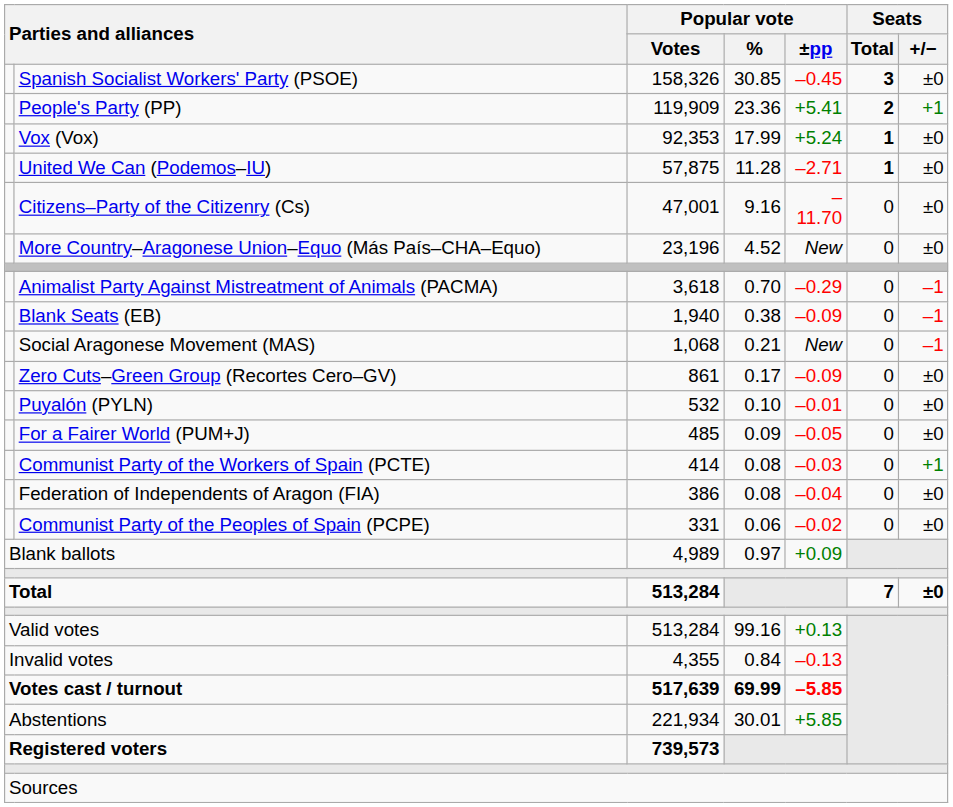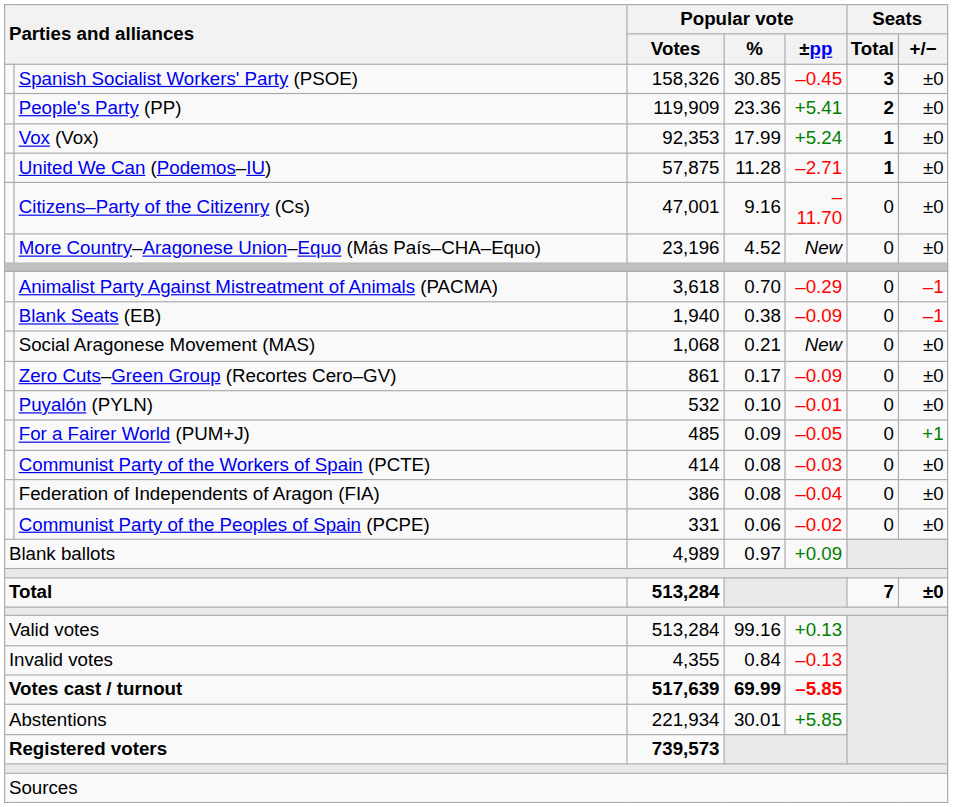(933, 108) +1 -> (933, 108) ±0
(933, 345) –1 -> (933, 345) ±0
(933, 434) ±0 -> (933, 434) +1
(933, 464) +1 -> (933, 464) ±0
